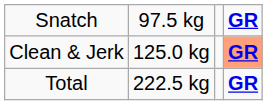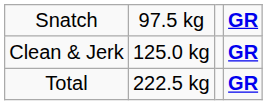(243, 52) lightsalmon background -> (243, 52) no background
